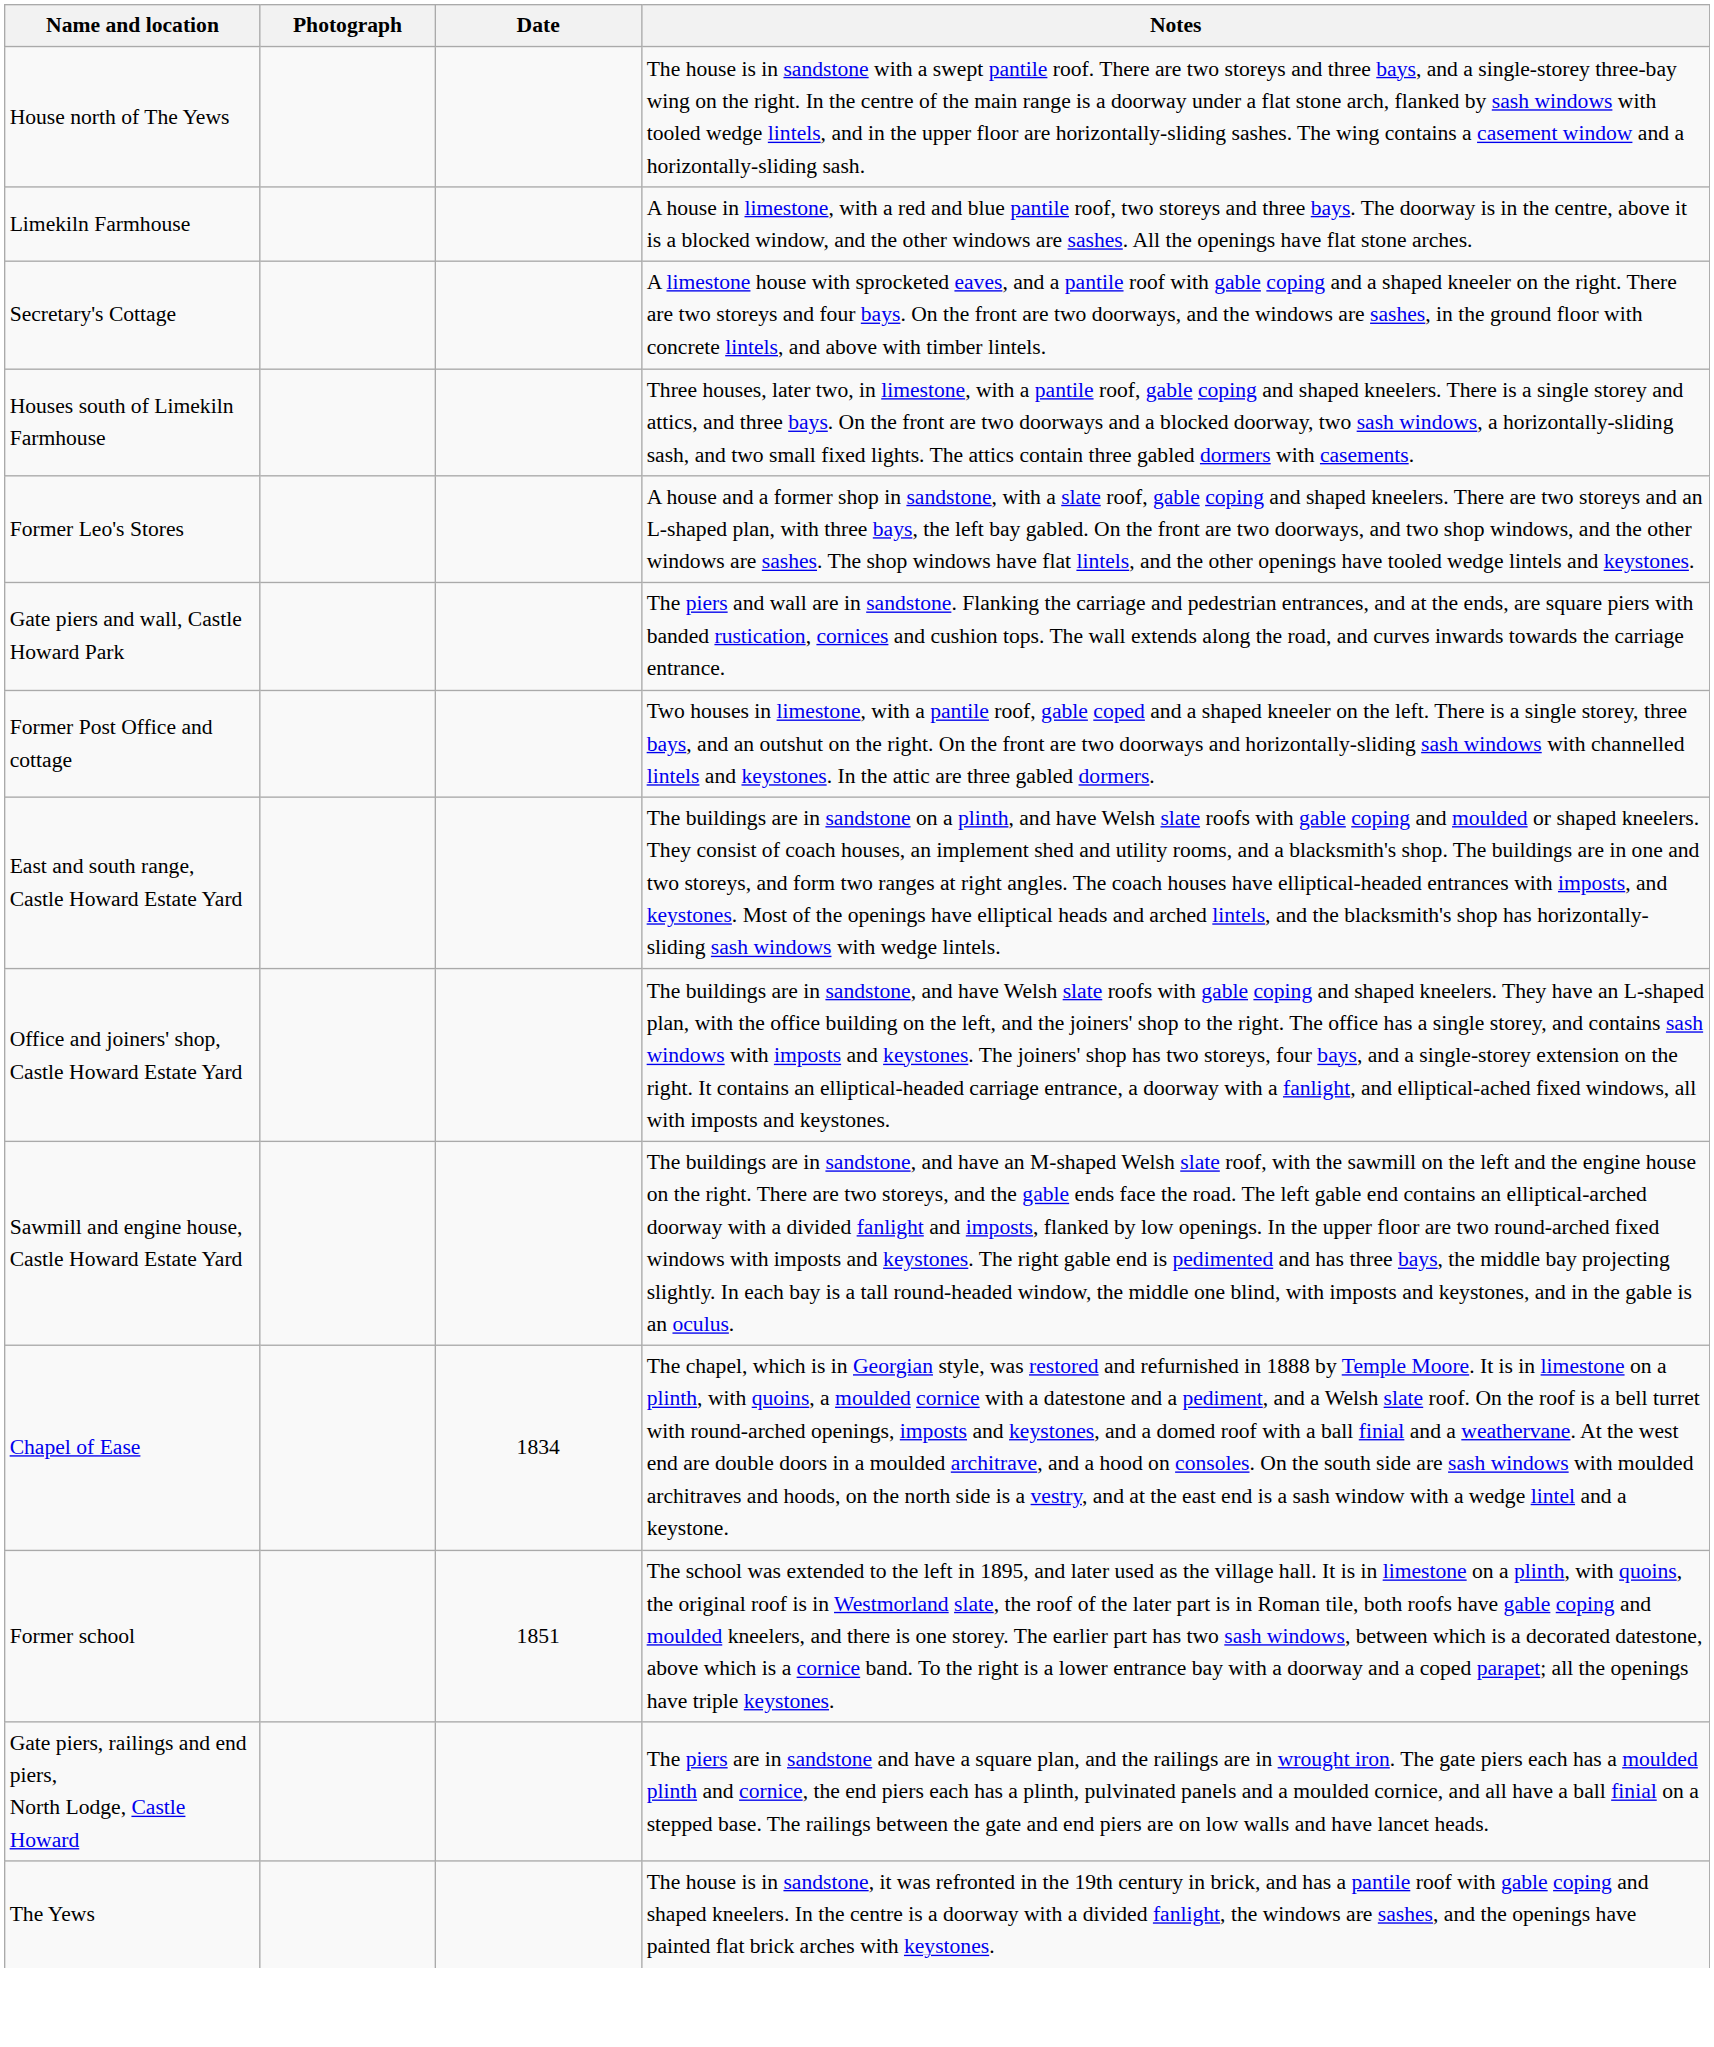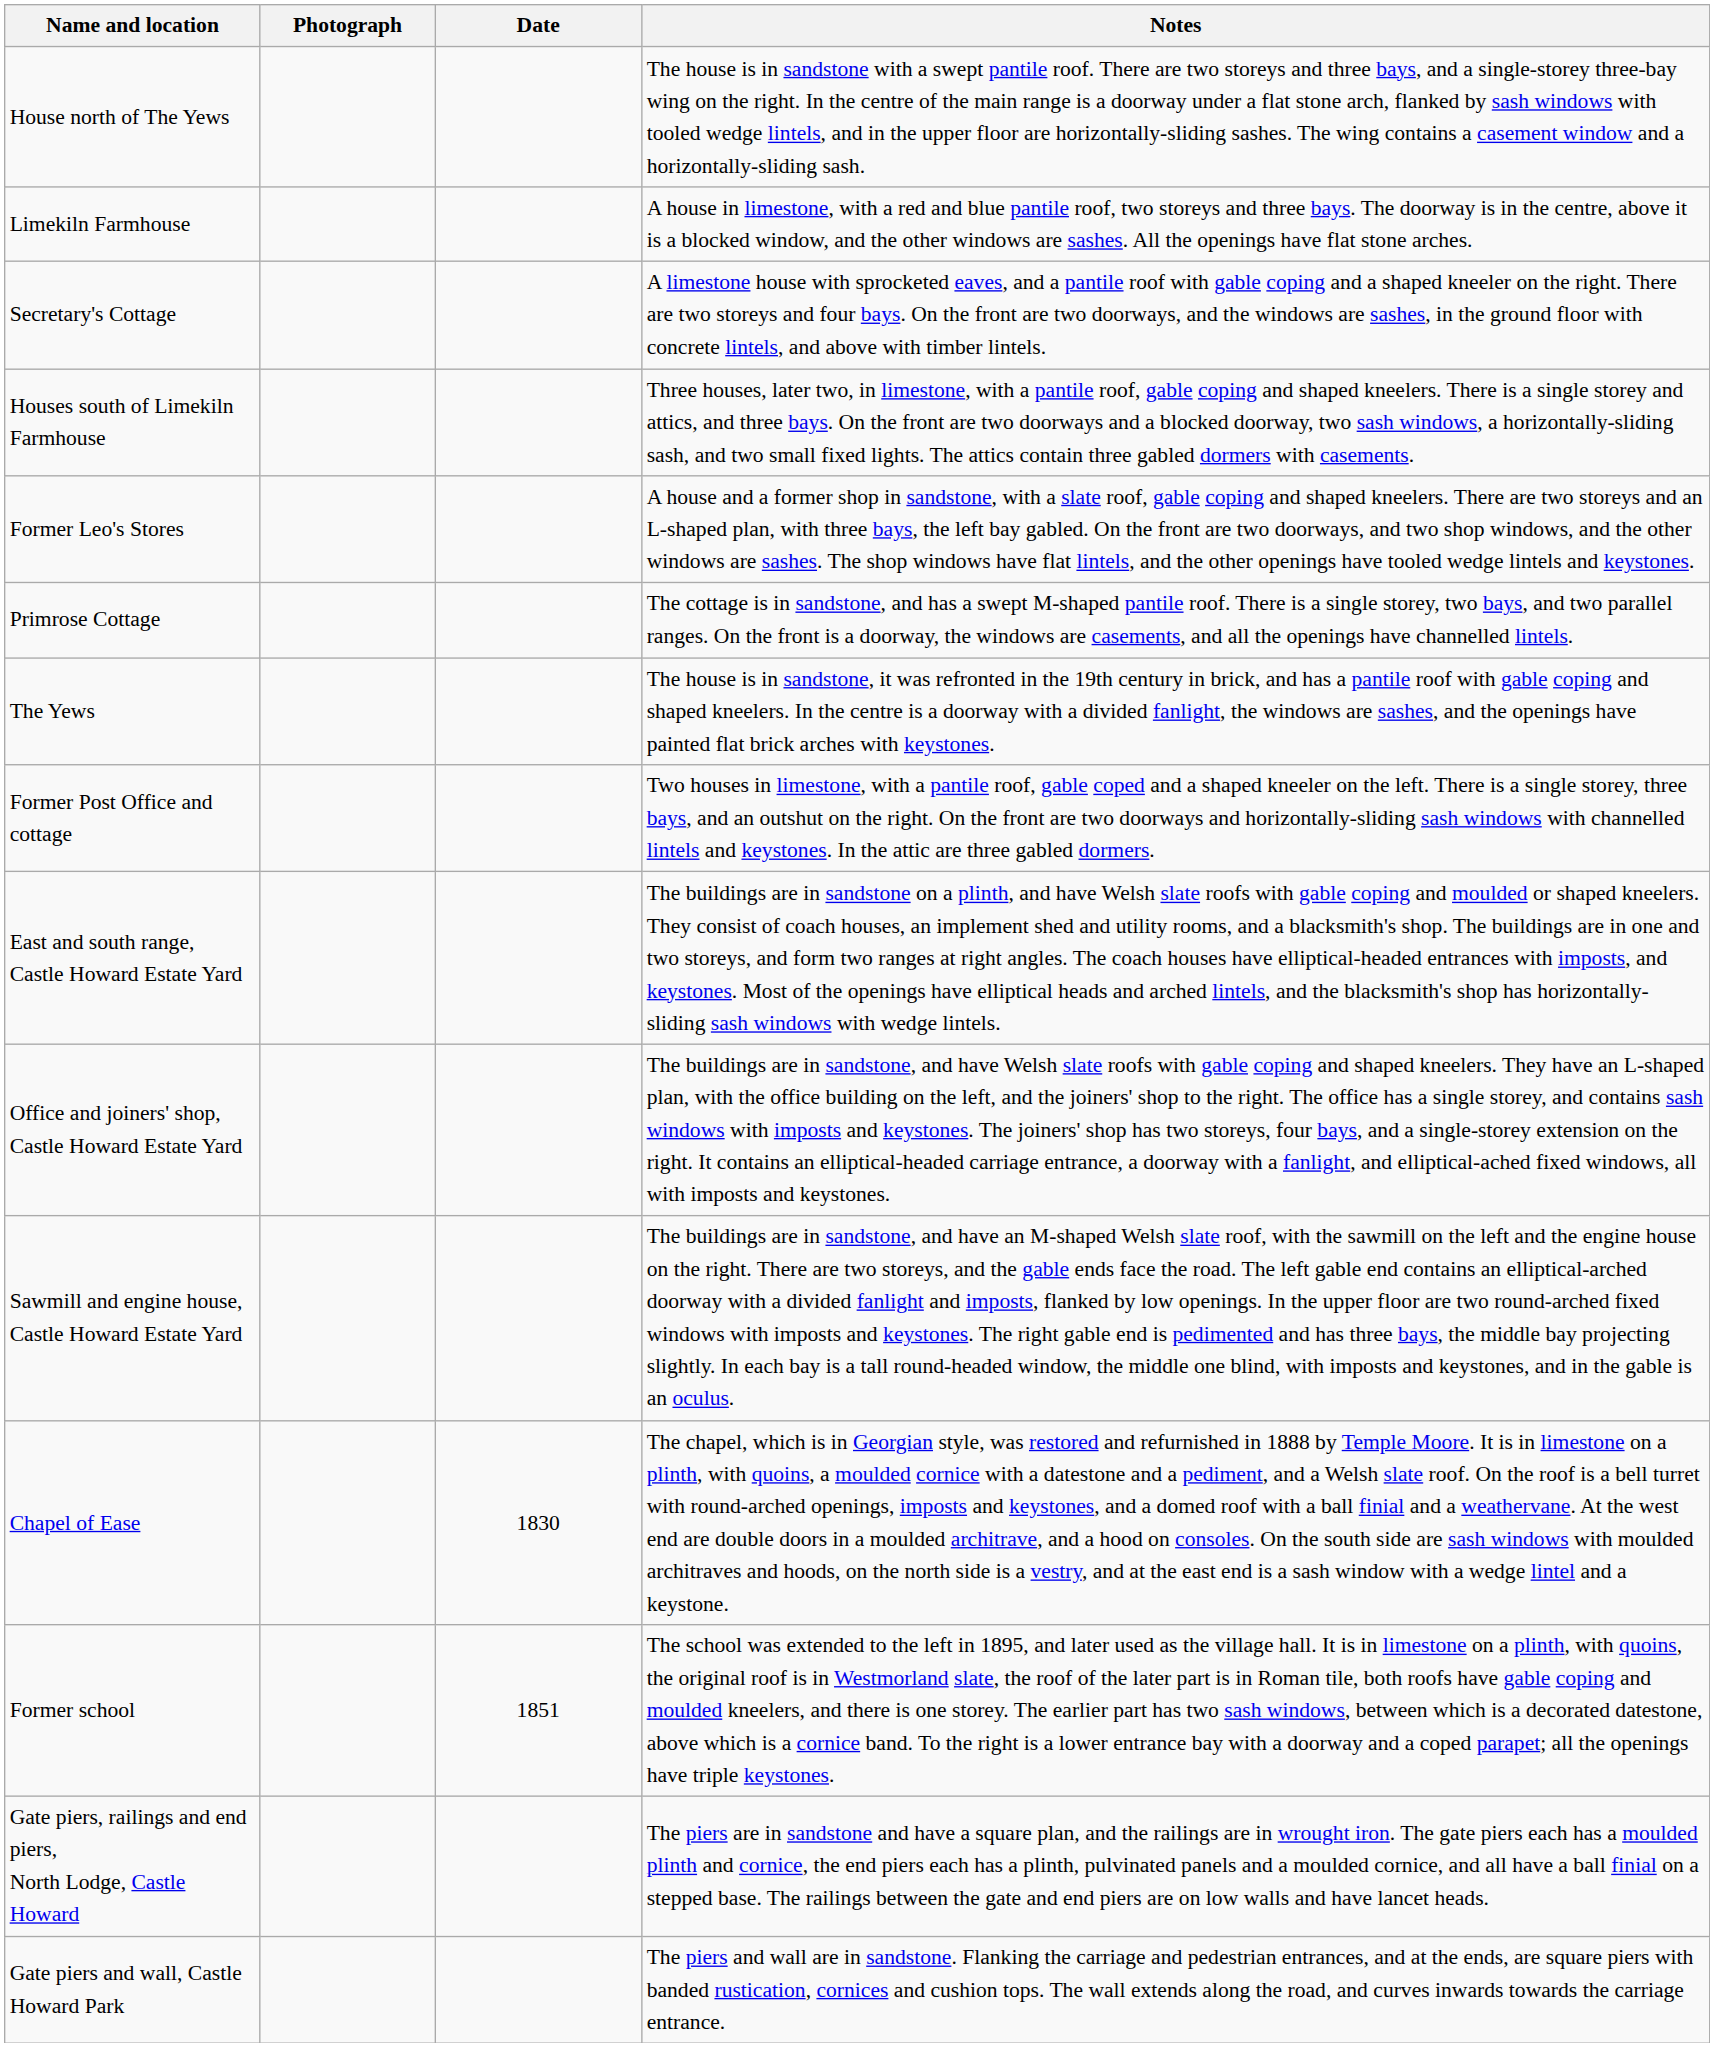+ row: (85, 620)
rows swapped: (52, 1914) <-> (126, 636)
(538, 1447) 1834 -> (538, 1522) 1830
